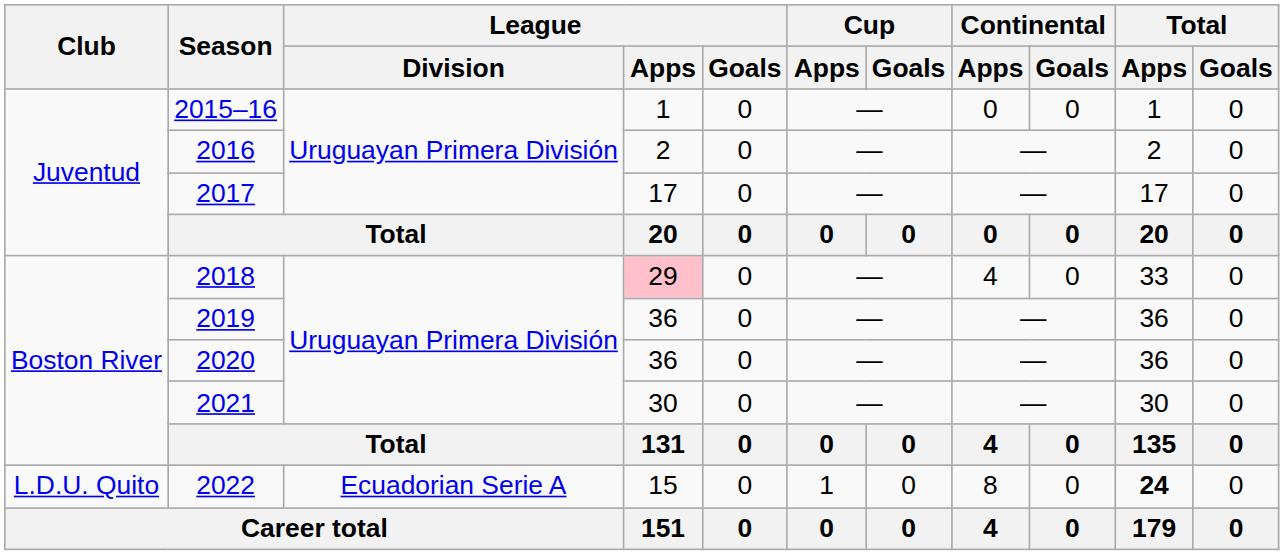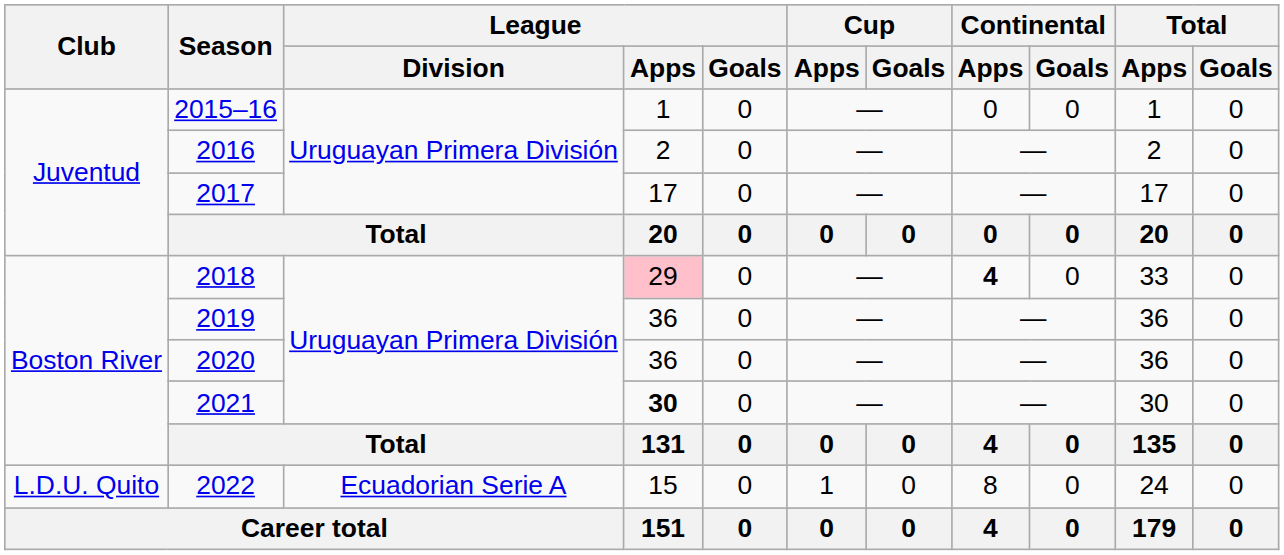(990, 276) normal -> (990, 276) bold
(663, 402) normal -> (663, 402) bold
(1154, 485) bold -> (1154, 485) normal
